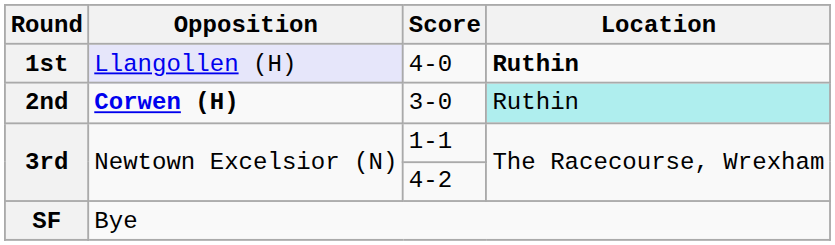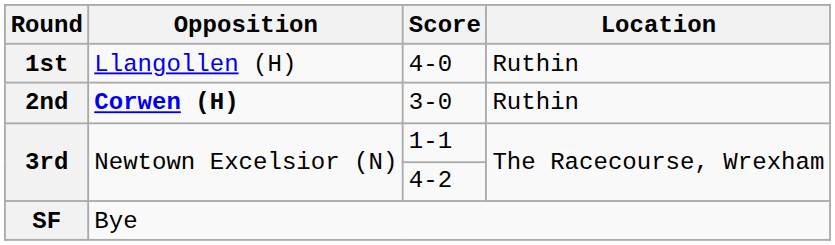(195, 64) lavender background -> (195, 64) no background
(536, 64) bold -> (536, 64) normal
(536, 103) paleturquoise background -> (536, 103) no background
